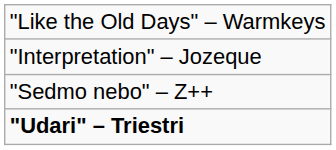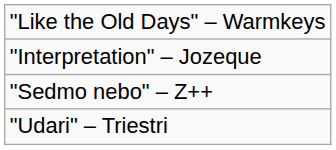(97, 126) bold -> (89, 126) normal
